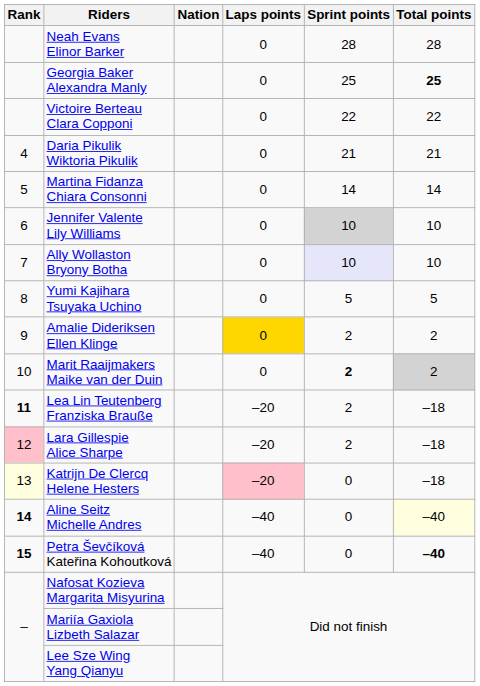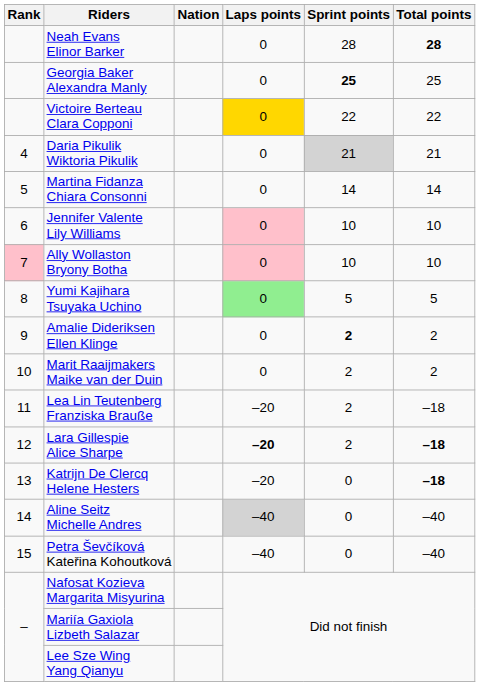(434, 44) normal -> (434, 44) bold
(349, 80) normal -> (349, 80) bold
(434, 80) bold -> (434, 80) normal
(263, 116) no background -> (263, 116) gold background
(349, 153) no background -> (349, 153) lightgrey background
(263, 226) no background -> (263, 226) pink background
(349, 226) lightgrey background -> (349, 226) no background
(24, 262) no background -> (24, 262) pink background
(263, 262) no background -> (263, 262) pink background
(349, 262) lavender background -> (349, 262) no background
(263, 299) no background -> (263, 299) lightgreen background
(263, 335) gold background -> (263, 335) no background
(349, 335) normal -> (349, 335) bold
(349, 371) bold -> (349, 371) normal
(434, 371) lightgrey background -> (434, 371) no background
(24, 408) bold -> (24, 408) normal
(24, 444) pink background -> (24, 444) no background
(263, 444) normal -> (263, 444) bold
(434, 444) normal -> (434, 444) bold
(24, 481) lightyellow background -> (24, 481) no background
(263, 481) pink background -> (263, 481) no background
(434, 481) normal -> (434, 481) bold
(24, 517) bold -> (24, 517) normal
(263, 517) no background -> (263, 517) lightgrey background
(434, 517) lightyellow background -> (434, 517) no background
(24, 554) bold -> (24, 554) normal
(434, 554) bold -> (434, 554) normal
